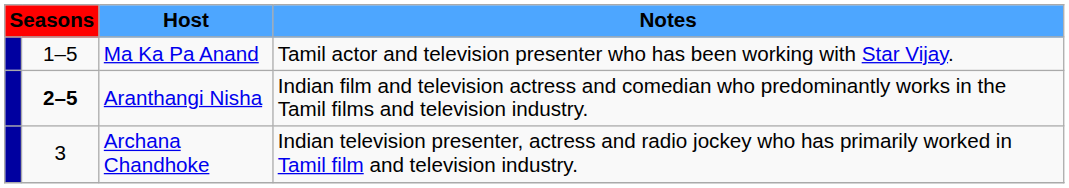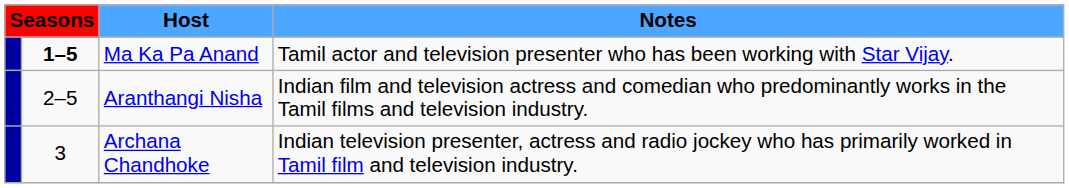(60, 53) normal -> (60, 53) bold
(60, 97) bold -> (60, 97) normal
